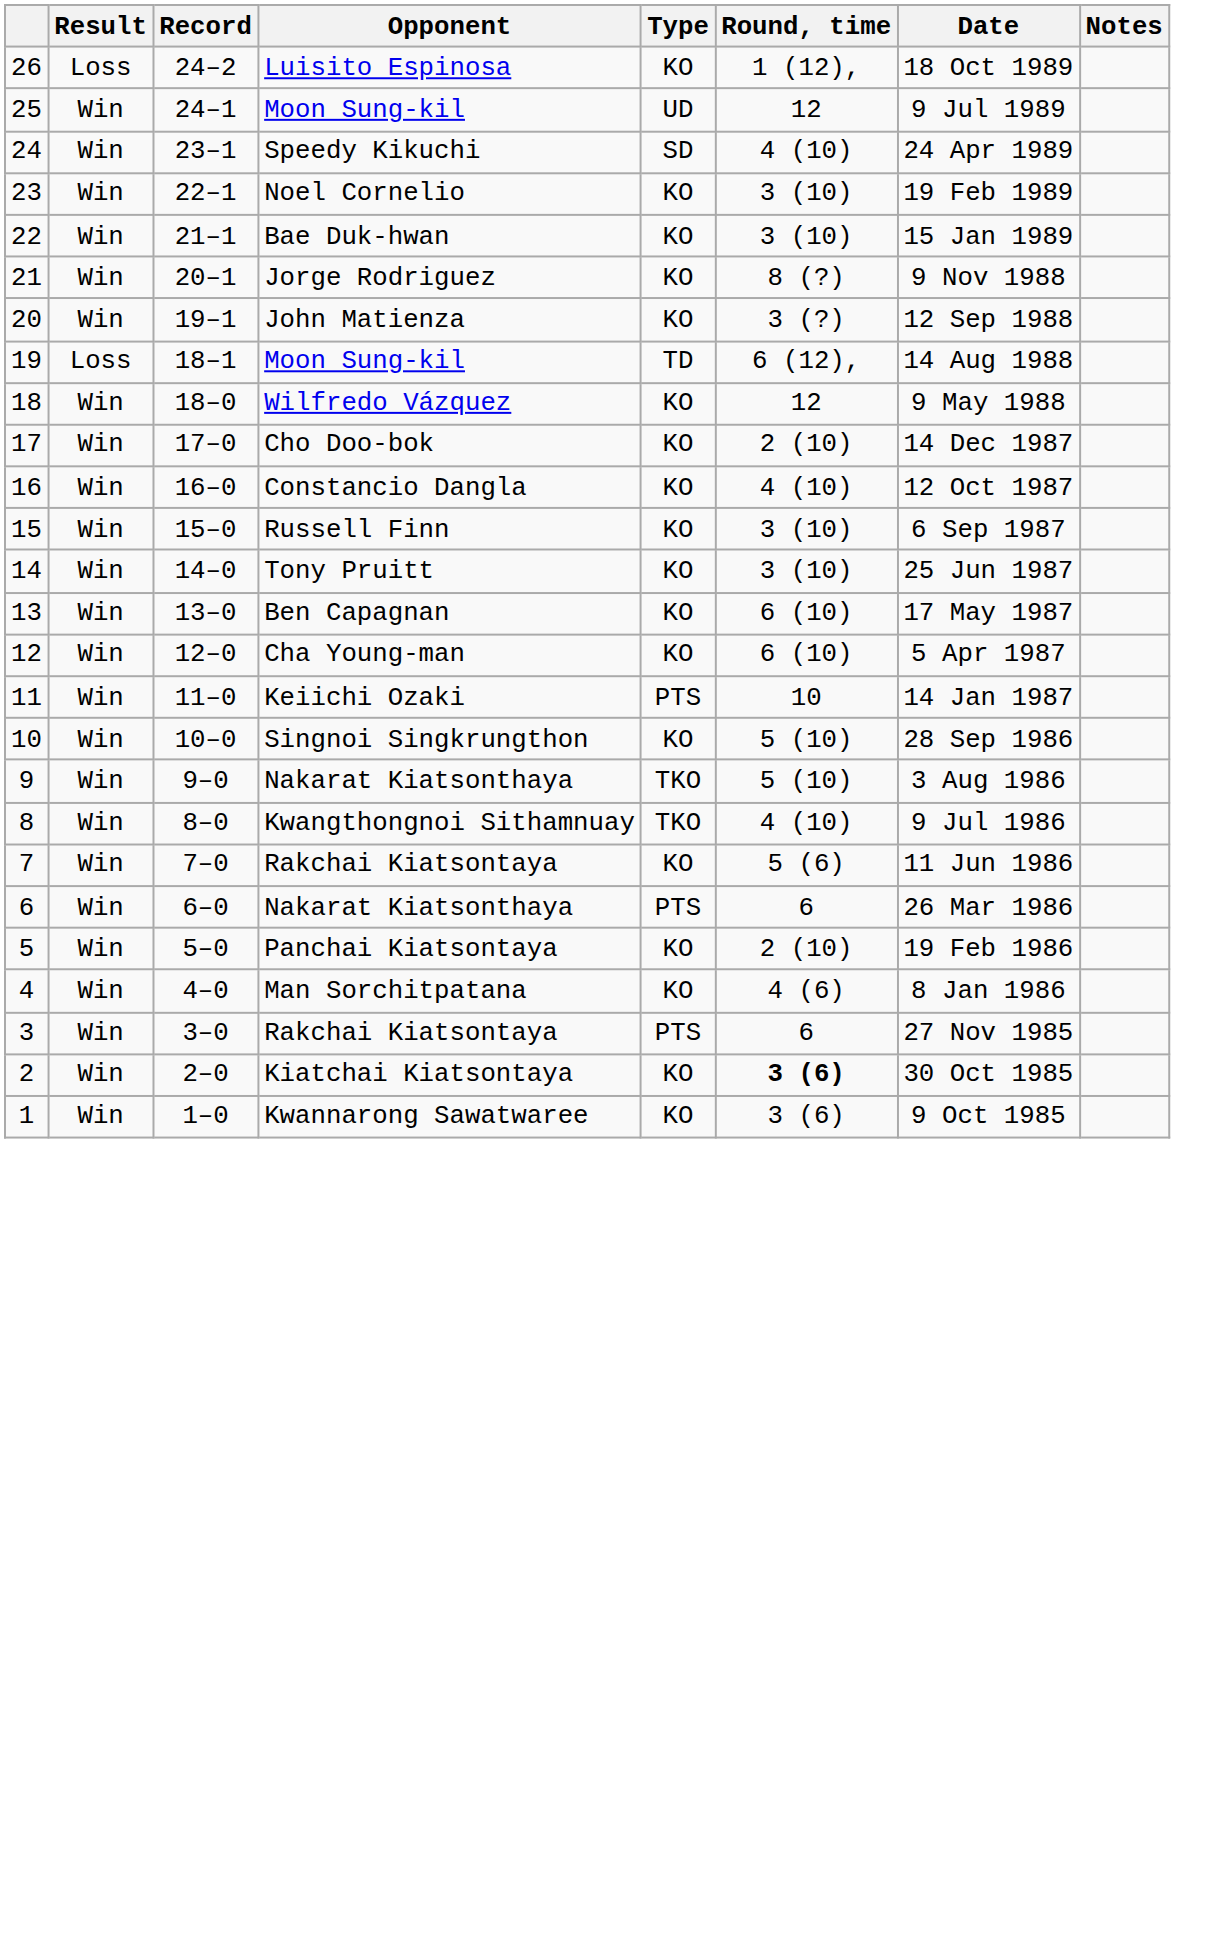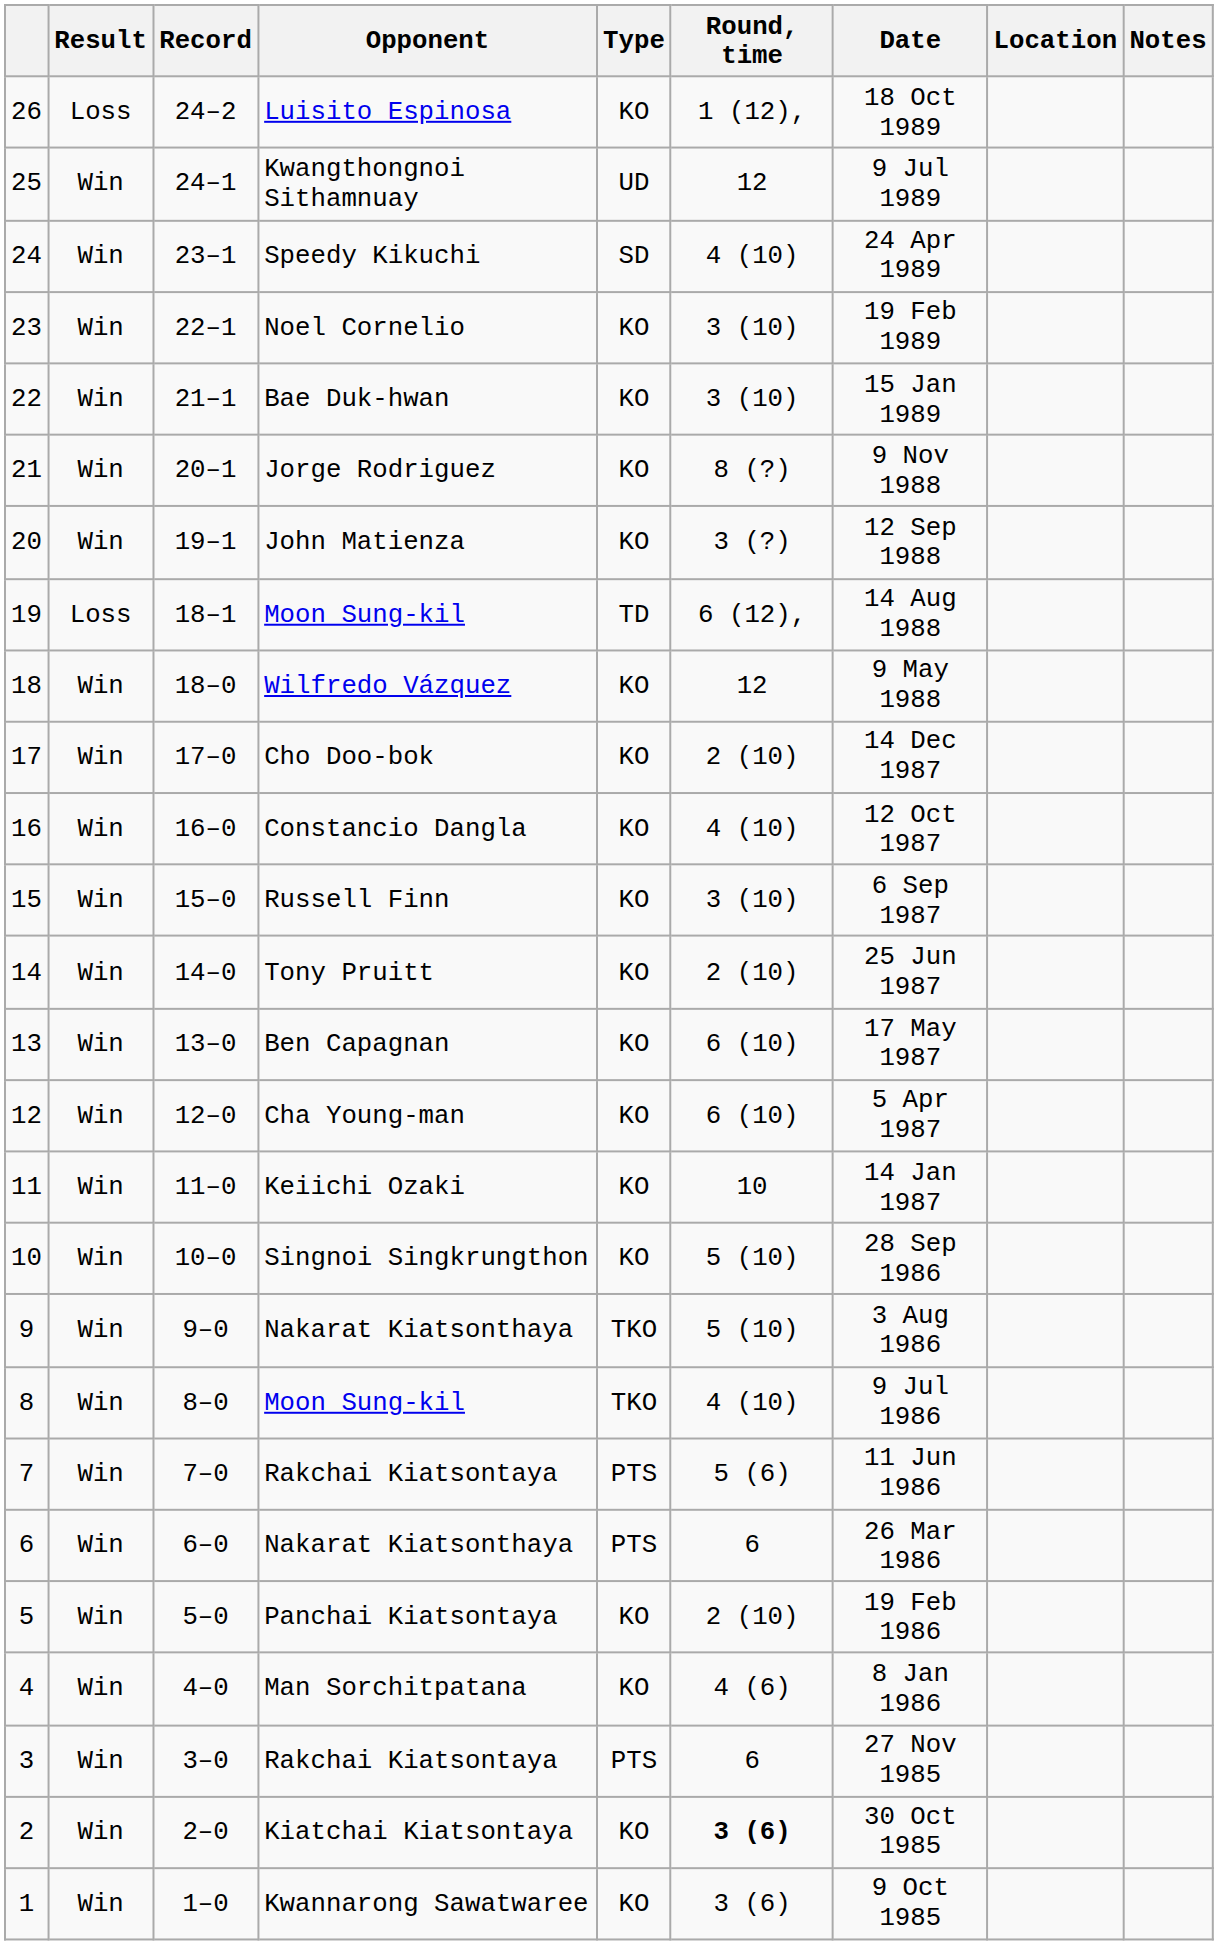+ column: (1055, 41)
(365, 110) Moon Sung-kil -> (365, 184) Kwangthongnoi Sithamnuay
(806, 571) 3 (10) -> (752, 972) 2 (10)
(678, 697) PTS -> (634, 1187) KO
(450, 823) Kwangthongnoi Sithamnuay -> (365, 1402) Moon Sung-kil
(678, 865) KO -> (634, 1474) PTS
